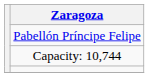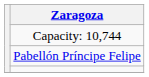(77, 35) Pabellón Príncipe Felipe -> (77, 35) Capacity: 10,744
(77, 55) Capacity: 10,744 -> (77, 55) Pabellón Príncipe Felipe
